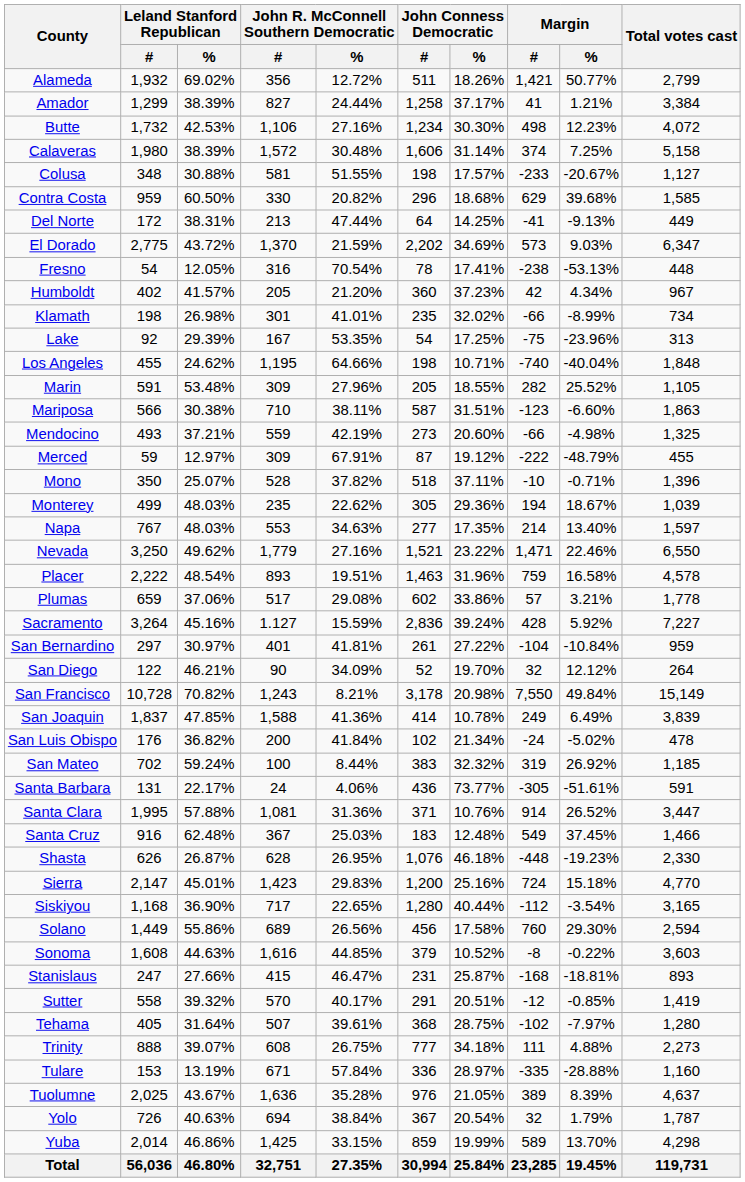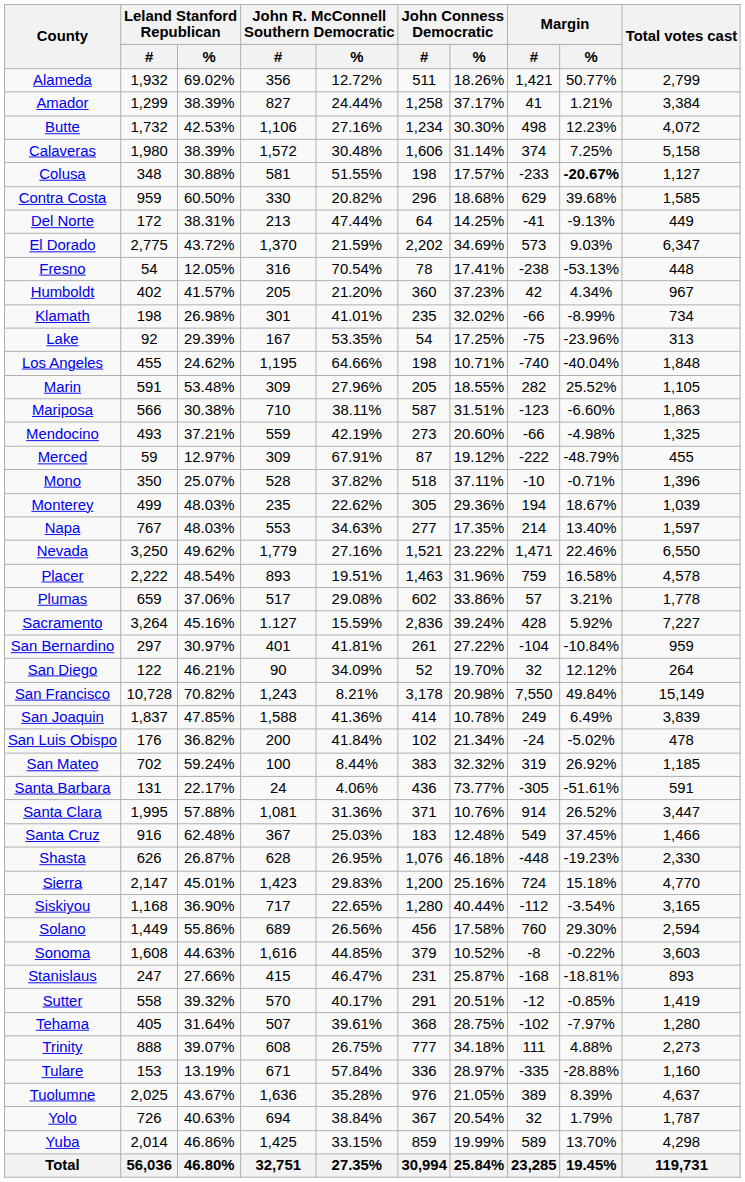(591, 174) normal -> (591, 174) bold
